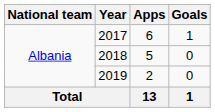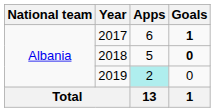(190, 35) normal -> (190, 35) bold
(190, 55) normal -> (190, 55) bold
(149, 76) no background -> (149, 76) paleturquoise background
